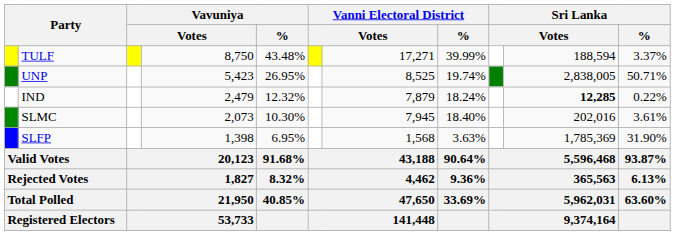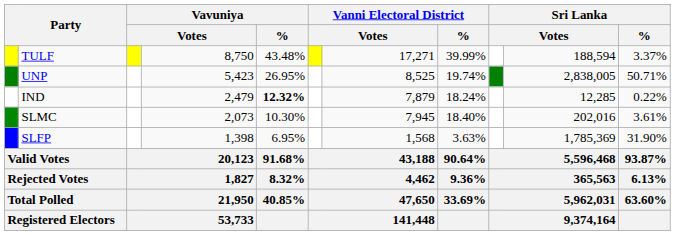(285, 96) normal -> (284, 96) bold
(598, 96) bold -> (598, 96) normal
